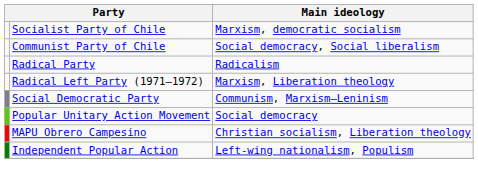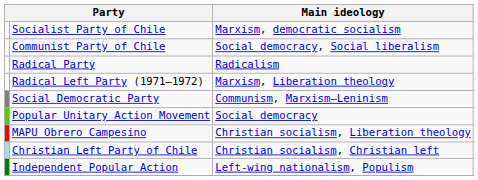+ row: (105, 151)
